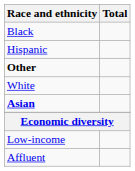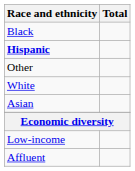(27, 49) normal -> (28, 49) bold
(21, 67) bold -> (20, 67) normal
(21, 103) bold -> (20, 103) normal
